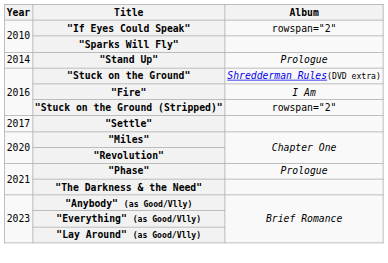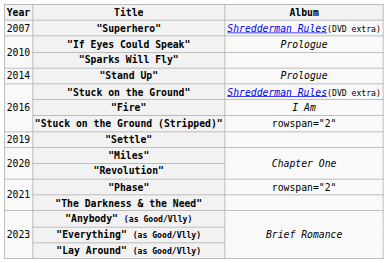+ row: (129, 28)
(304, 28) rowspan="2" -> (304, 44) Prologue
(18, 124) 2017 -> (18, 139) 2019
(304, 171) Prologue -> (304, 187) rowspan="2"
